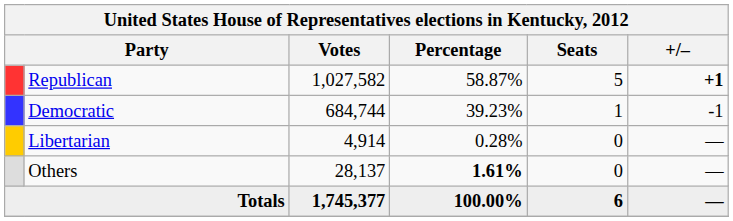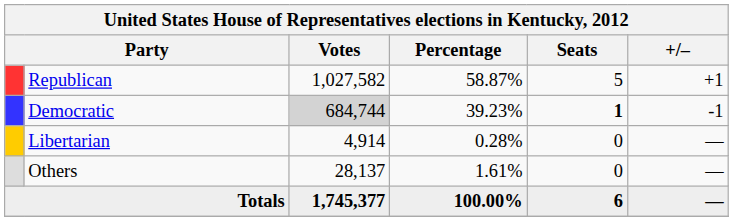(714, 80) bold -> (714, 80) normal
(355, 110) no background -> (355, 110) lightgrey background
(618, 110) normal -> (618, 110) bold
(497, 171) bold -> (499, 171) normal
